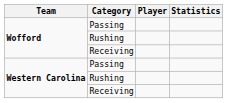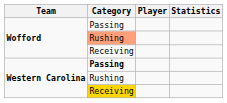(107, 38) no background -> (107, 38) lightsalmon background
(107, 65) normal -> (107, 65) bold
(112, 91) no background -> (112, 91) gold background
